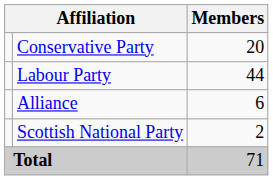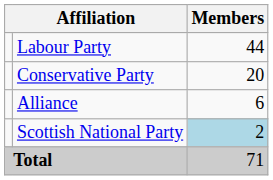rows swapped: (64, 75) <-> (85, 47)
(260, 132) no background -> (260, 132) lightblue background
